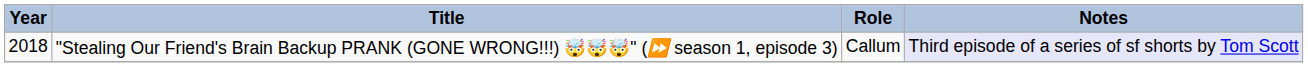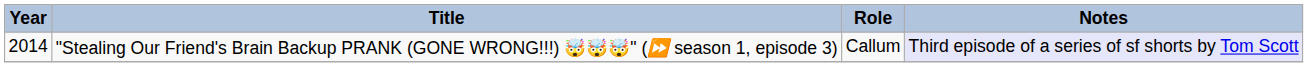(28, 46) 2018 -> (28, 46) 2014
